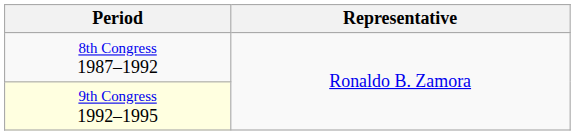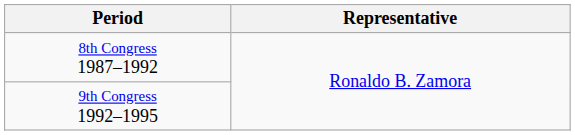(118, 106) lightyellow background -> (118, 106) no background
